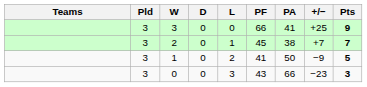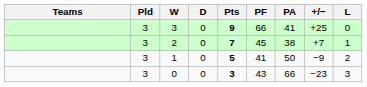columns swapped: (232, 12) <-> (348, 12)
